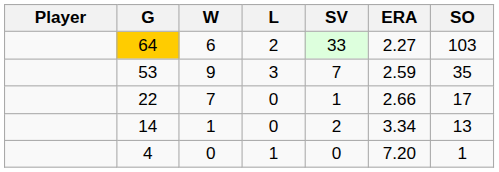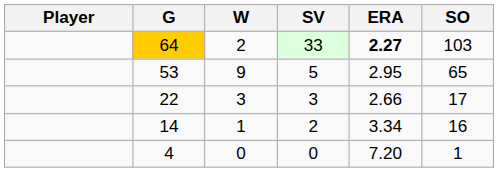- column: (274, 18)
(211, 45) 6 -> (241, 45) 2
(399, 45) normal -> (385, 45) bold
(337, 72) 7 -> (313, 72) 5
(399, 72) 2.59 -> (385, 72) 2.95
(462, 72) 35 -> (458, 72) 65
(211, 99) 7 -> (241, 99) 3
(337, 99) 1 -> (313, 99) 3
(462, 126) 13 -> (458, 126) 16
